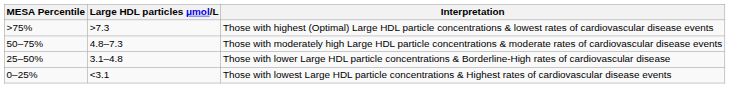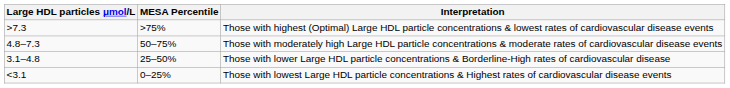columns swapped: (46, 12) <-> (154, 12)
